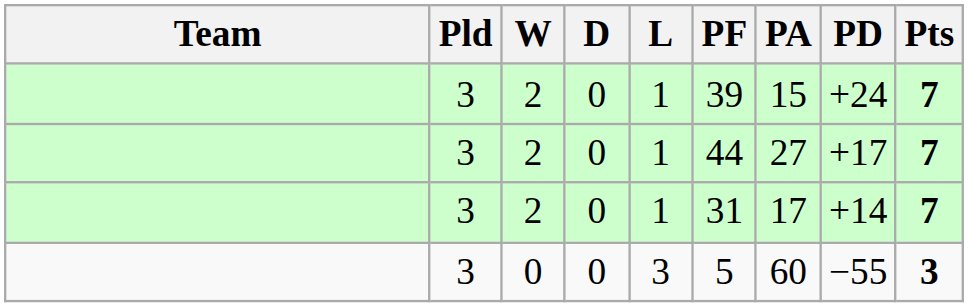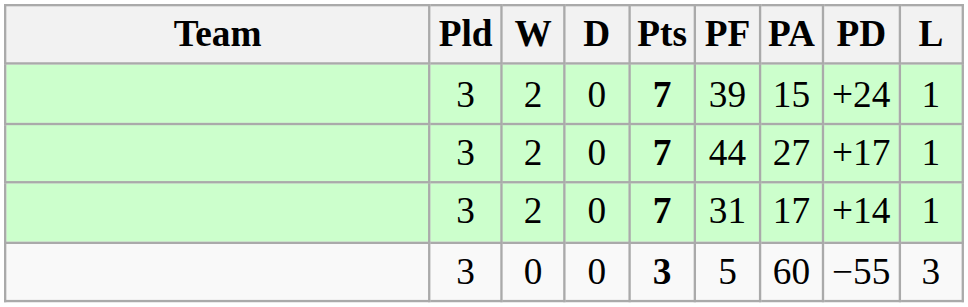columns swapped: (661, 34) <-> (929, 34)
